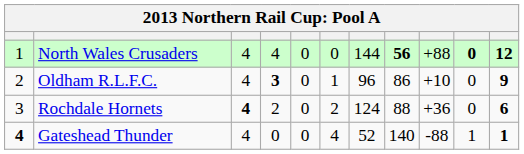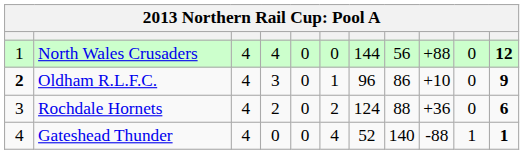(402, 53) bold -> (402, 53) normal
(472, 53) bold -> (472, 53) normal
(19, 80) normal -> (19, 80) bold
(275, 80) bold -> (275, 80) normal
(246, 108) bold -> (246, 108) normal
(19, 135) bold -> (19, 135) normal
